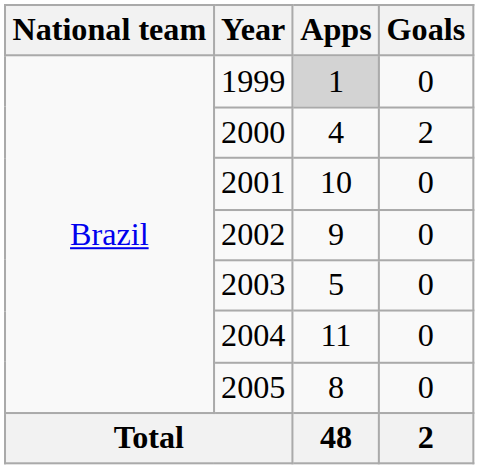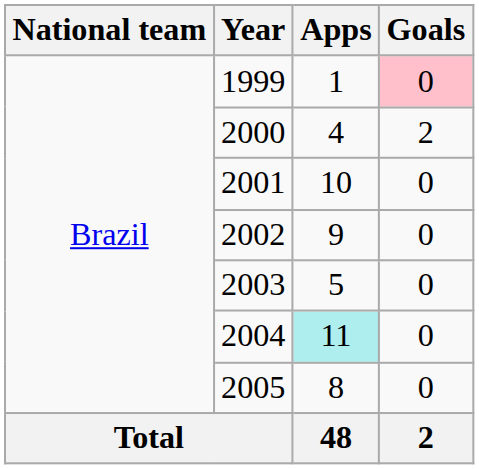(336, 81) lightgrey background -> (336, 81) no background
(426, 81) no background -> (426, 81) pink background
(336, 336) no background -> (336, 336) paleturquoise background
